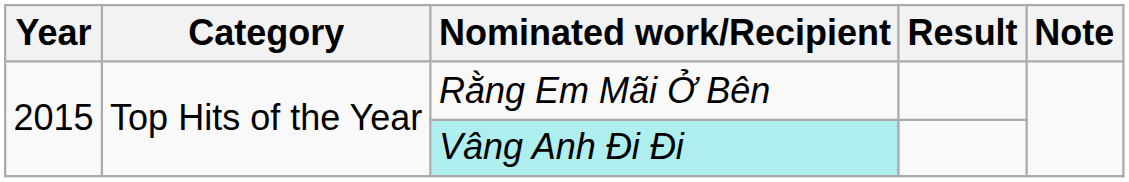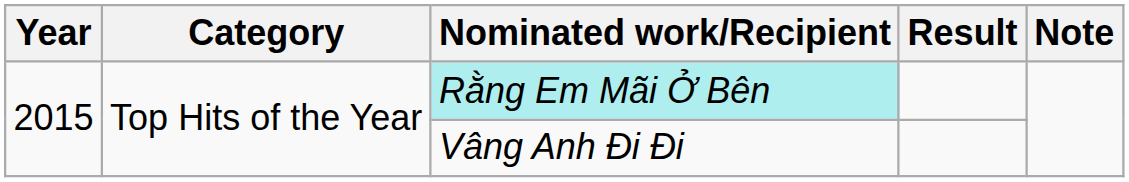(605, 90) no background -> (605, 90) paleturquoise background
(561, 147) paleturquoise background -> (561, 147) no background
